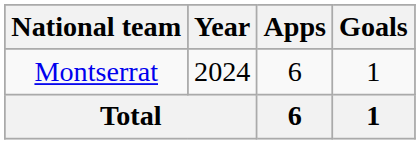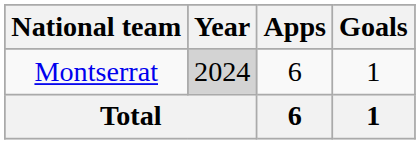(222, 71) no background -> (222, 71) lightgrey background
